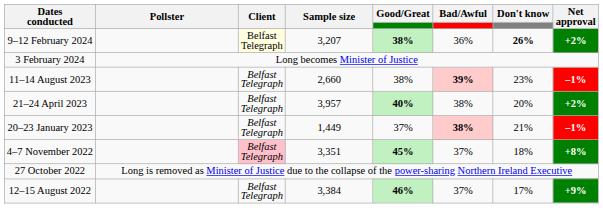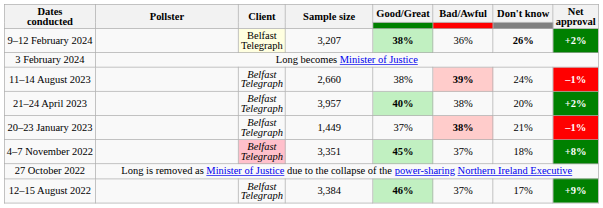(523, 79) 23% -> (523, 79) 24%
